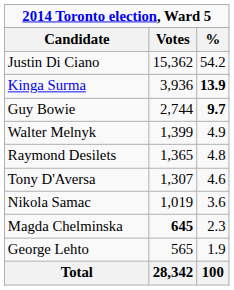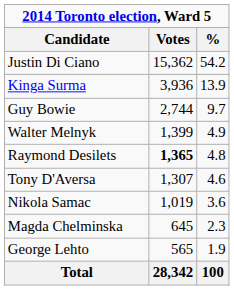(213, 86) bold -> (213, 86) normal
(216, 109) bold -> (216, 109) normal
(177, 156) normal -> (177, 156) bold
(182, 226) bold -> (182, 226) normal
